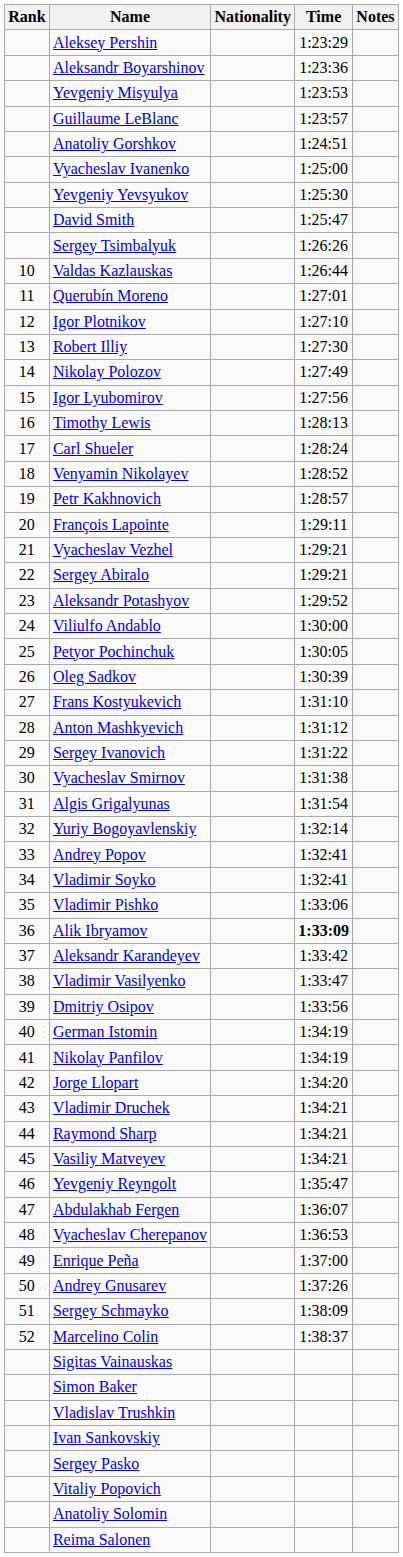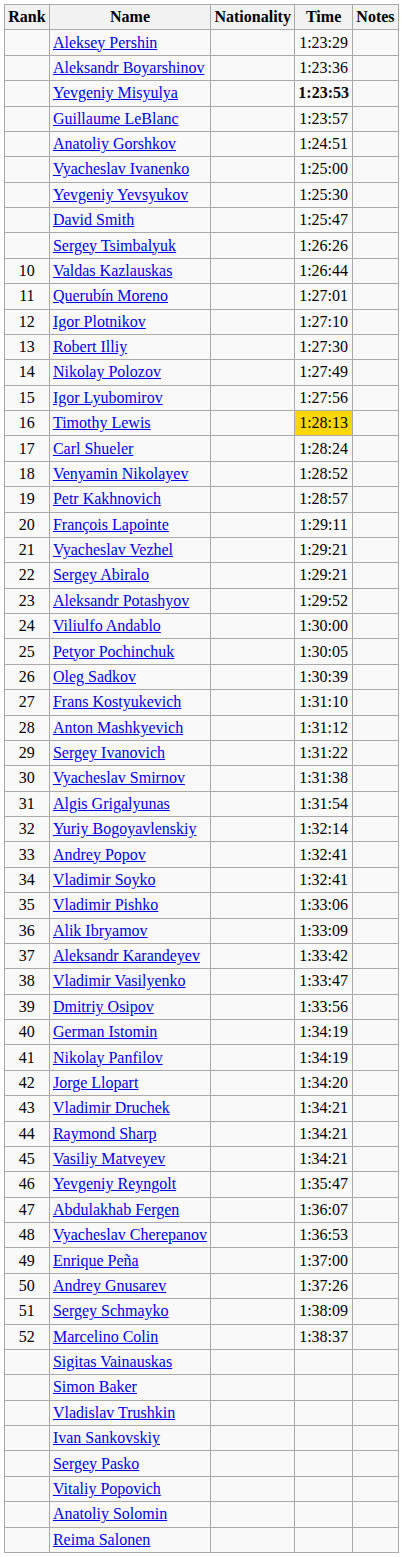(324, 93) normal -> (324, 93) bold
(324, 423) no background -> (324, 423) gold background
(324, 930) bold -> (324, 930) normal
